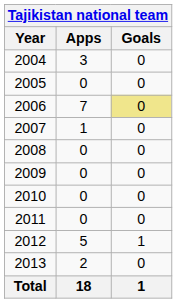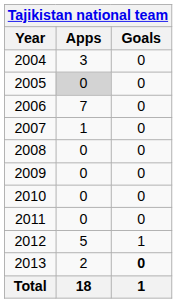(84, 83) no background -> (84, 83) lightgrey background
(141, 106) khaki background -> (141, 106) no background
(141, 264) normal -> (141, 264) bold
